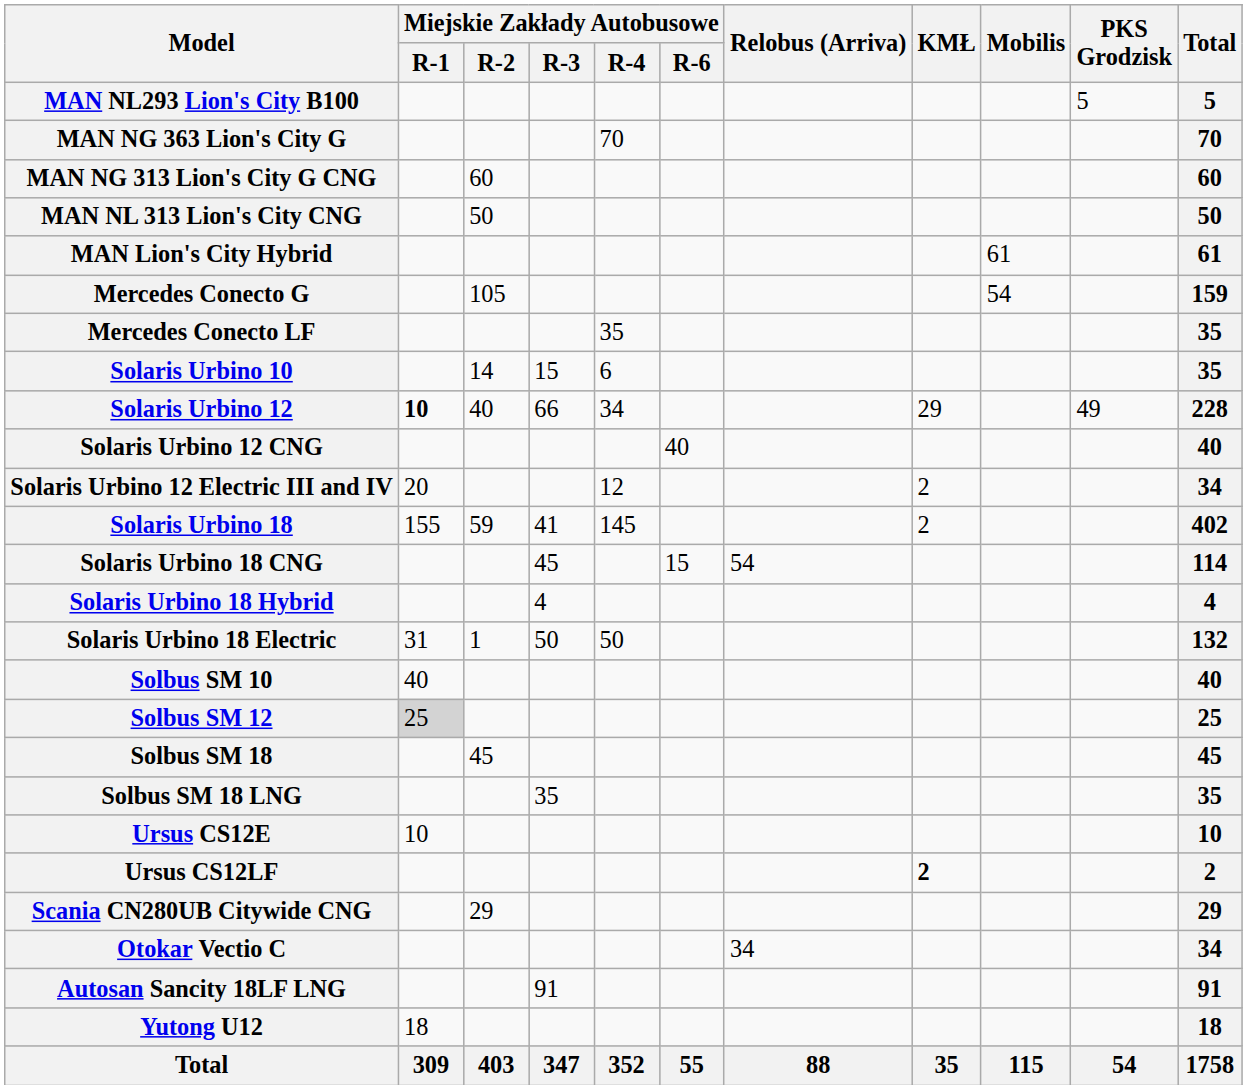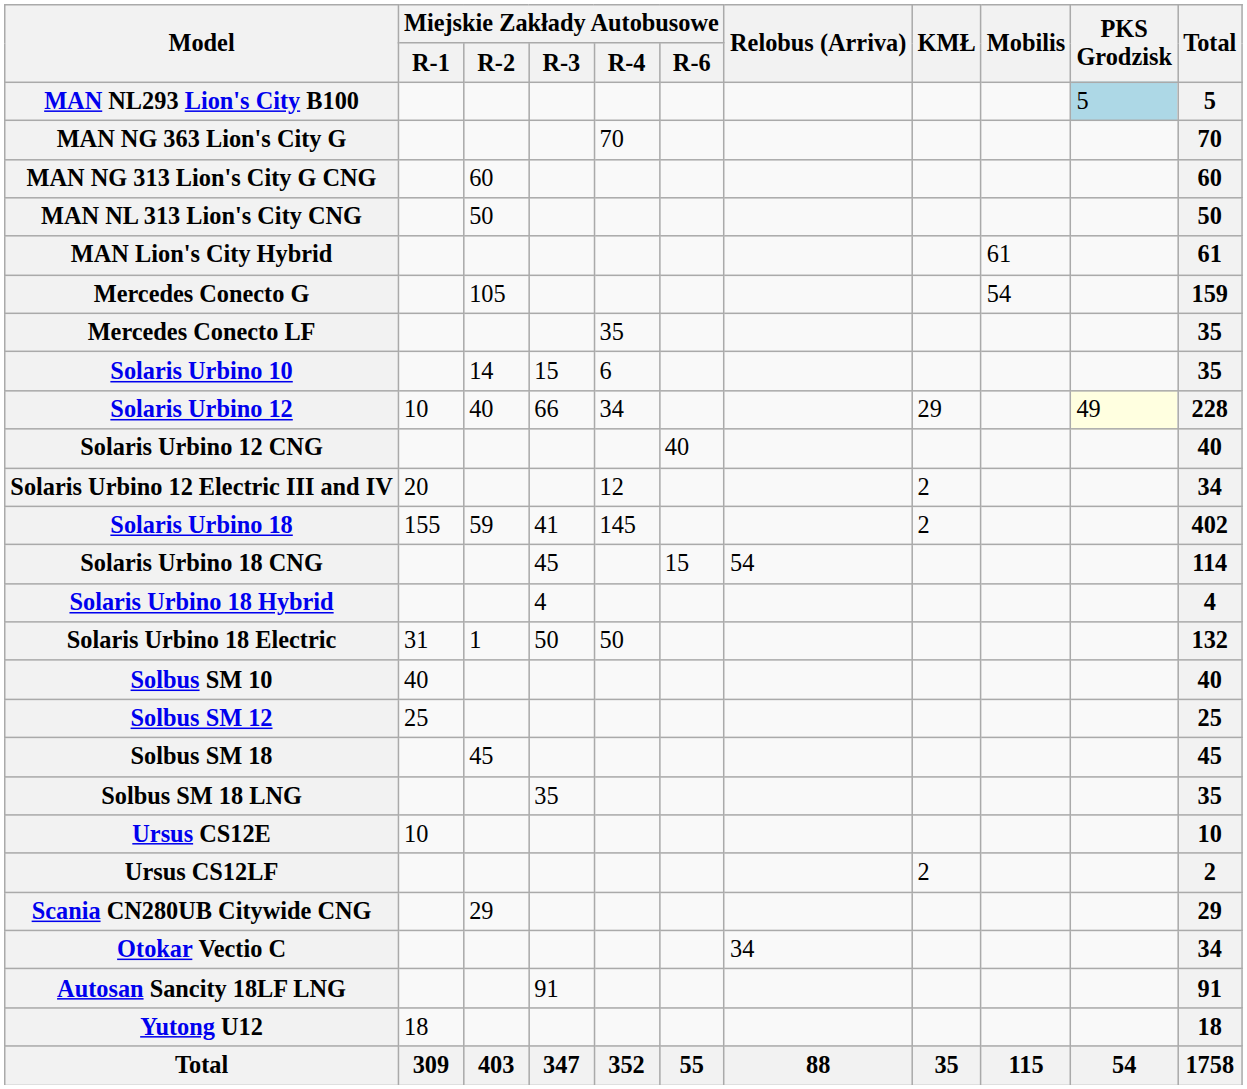(1083, 100) no background -> (1083, 100) lightblue background
(416, 409) bold -> (416, 409) normal
(1089, 409) no background -> (1089, 409) lightyellow background
(416, 718) lightgrey background -> (416, 718) no background
(924, 872) bold -> (924, 872) normal
